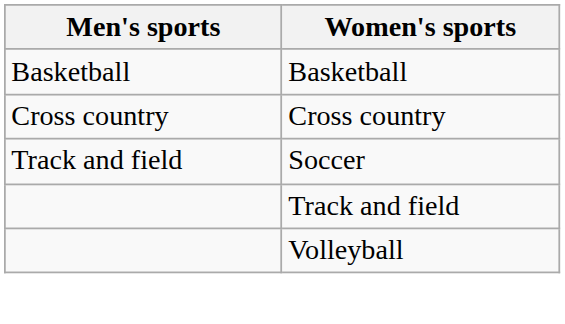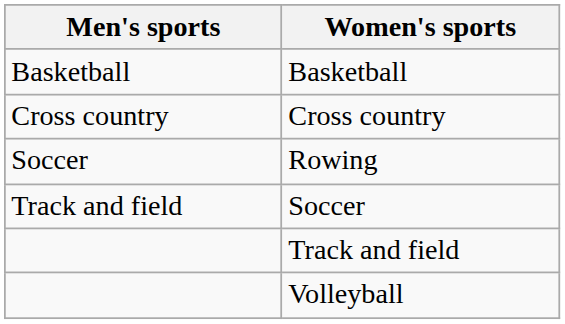+ row: (333, 160)
